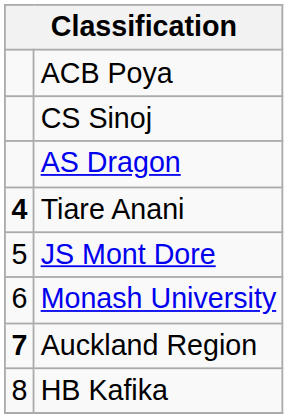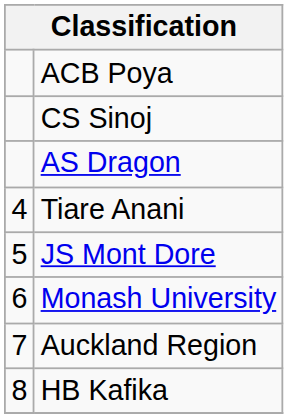(19, 208) bold -> (19, 208) normal
(19, 345) bold -> (19, 345) normal
